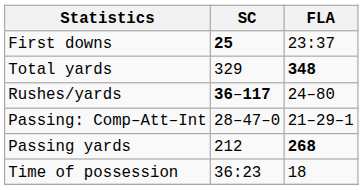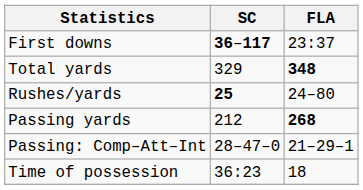(224, 44) 25 -> (242, 44) 36–117
(242, 95) 36–117 -> (224, 95) 25
rows swapped: (70, 146) <-> (107, 121)
